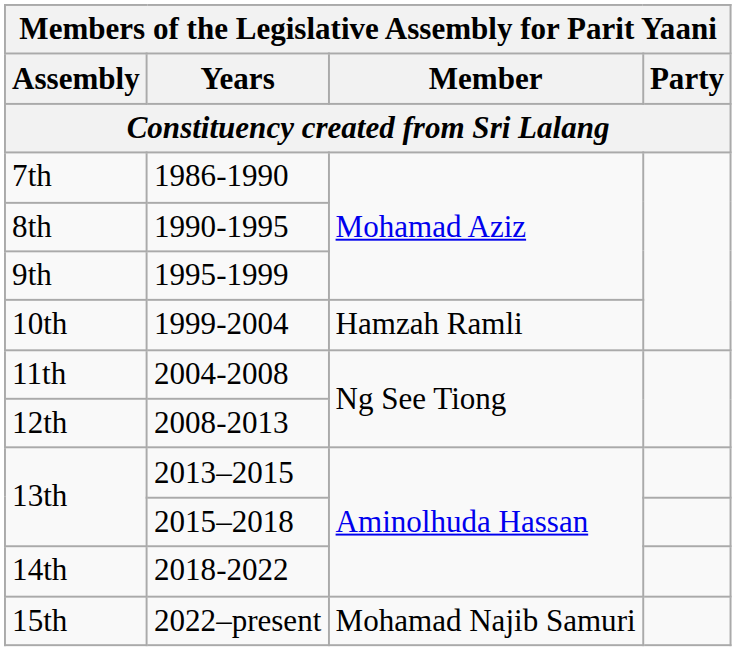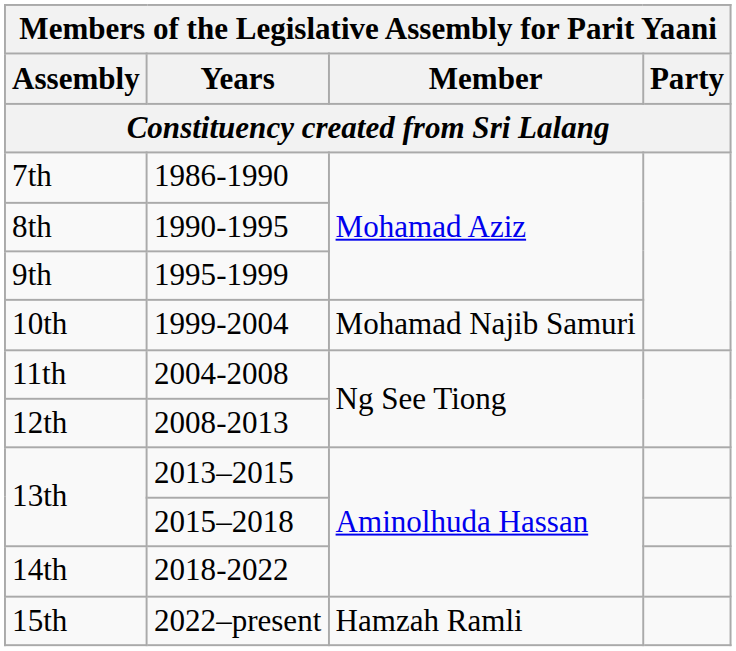(429, 324) Hamzah Ramli -> (486, 324) Mohamad Najib Samuri
(486, 619) Mohamad Najib Samuri -> (429, 619) Hamzah Ramli
